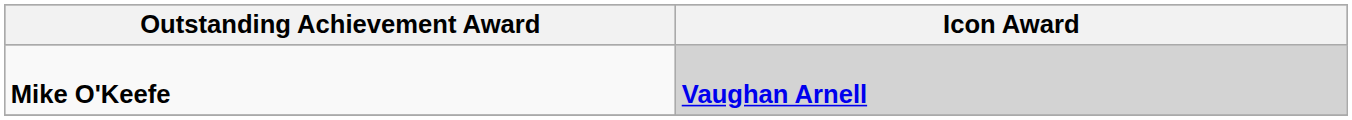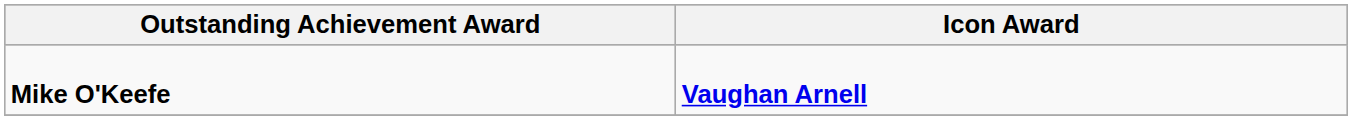(774, 94) lightgrey background -> (774, 94) no background
